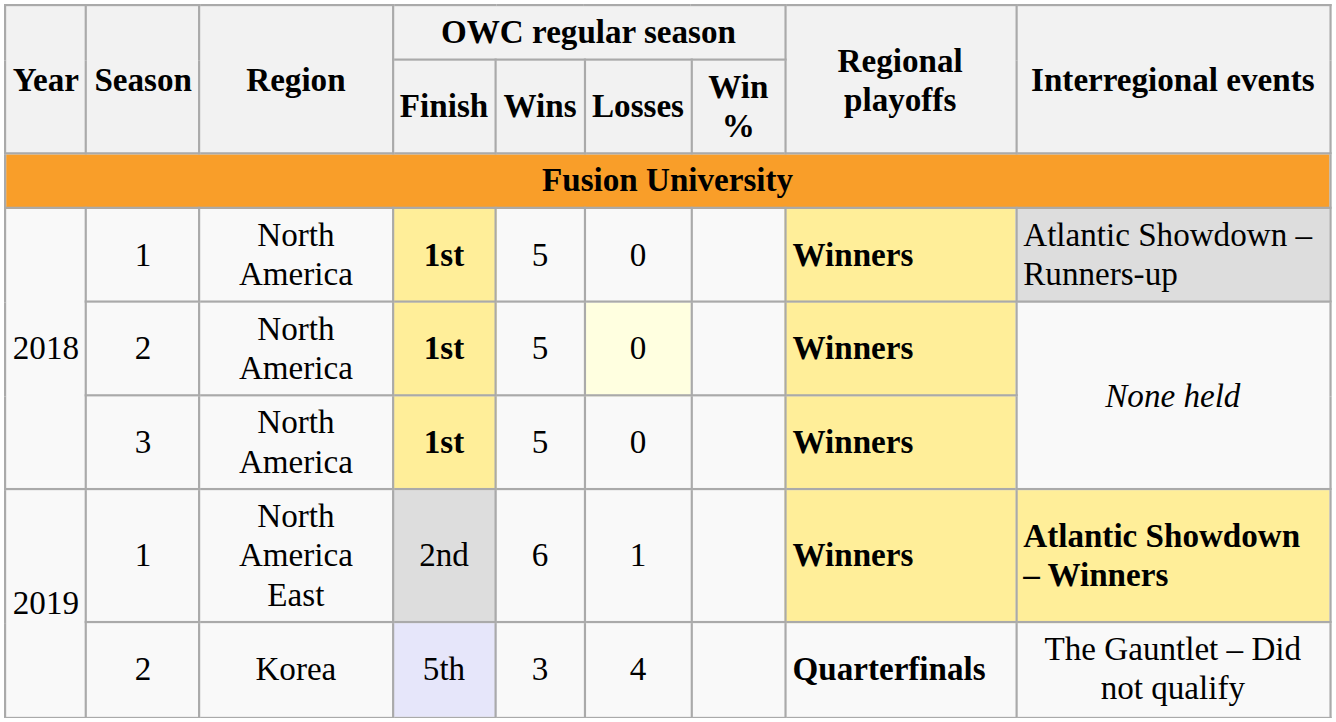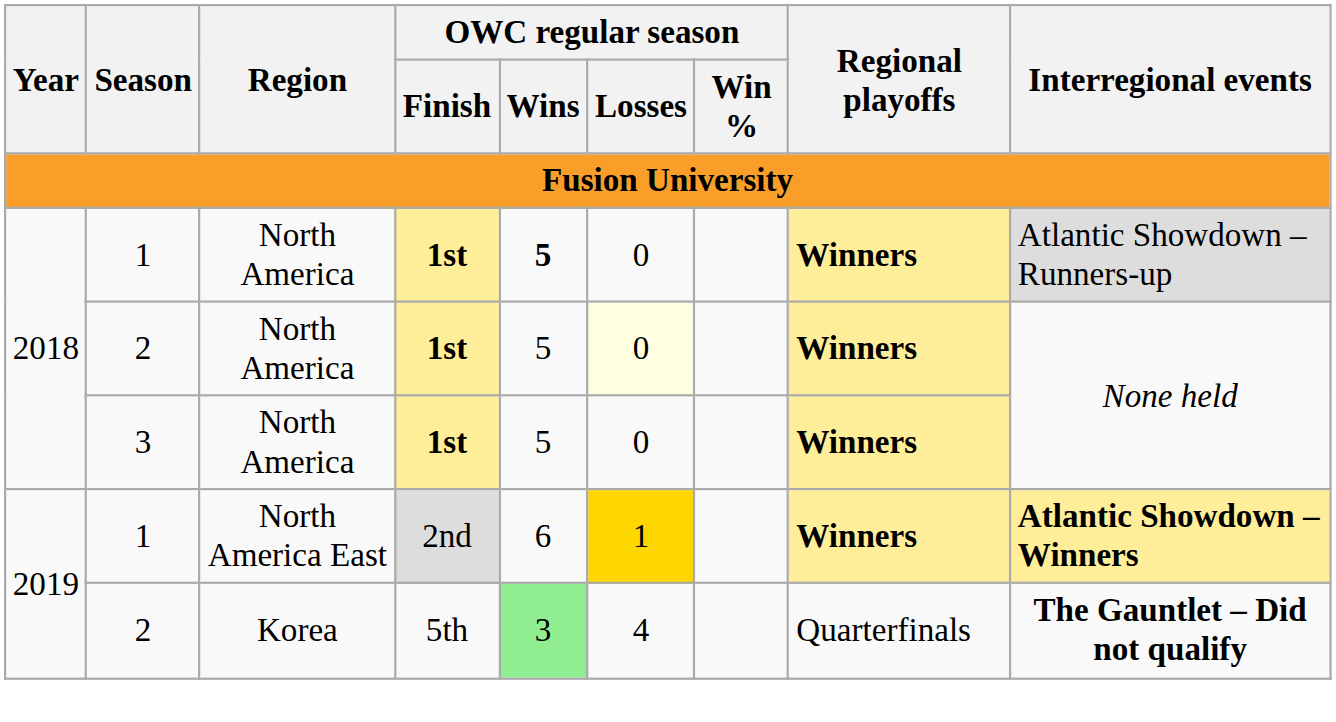(540, 254) normal -> (543, 254) bold
(638, 556) no background -> (641, 536) gold background
(444, 669) lavender background -> (447, 630) no background
(540, 669) no background -> (543, 630) lightgreen background
(889, 669) bold -> (884, 630) normal
(1173, 669) normal -> (1170, 630) bold
